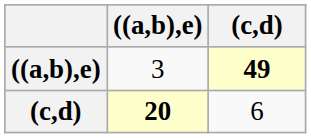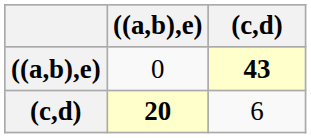(158, 68) 3 -> (158, 68) 0
(257, 68) 49 -> (257, 68) 43
